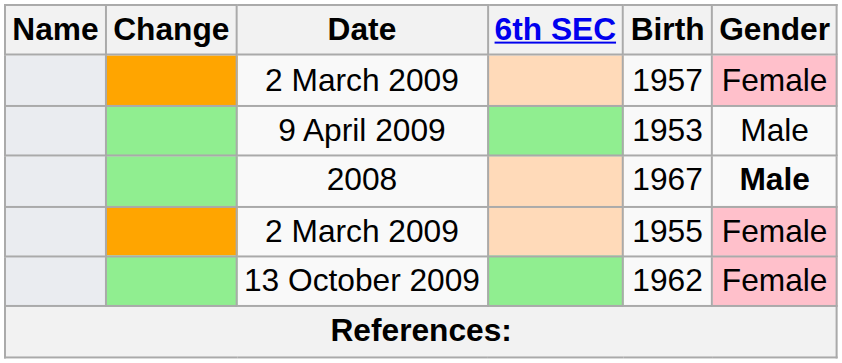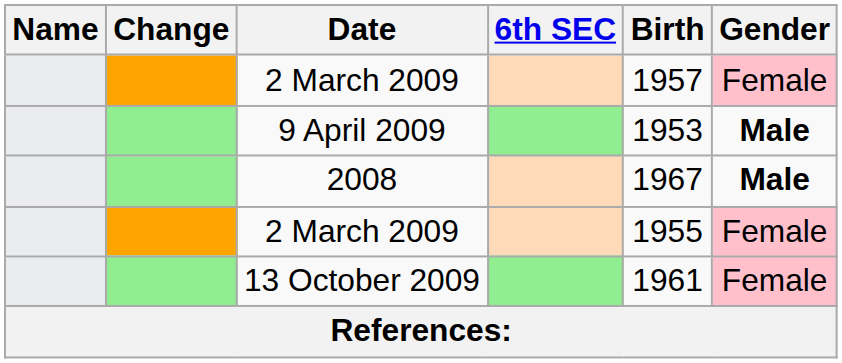(775, 130) normal -> (775, 130) bold
(668, 280) 1962 -> (668, 280) 1961
